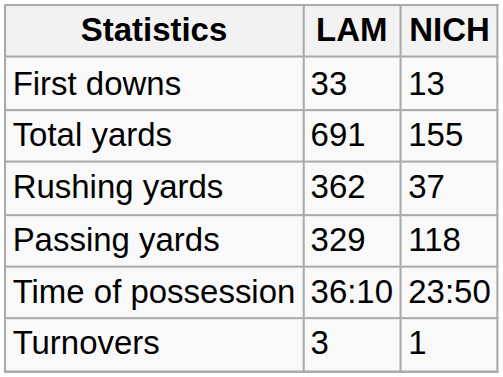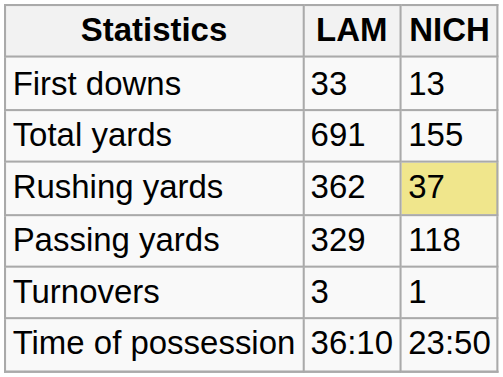(427, 187) no background -> (427, 187) khaki background
rows swapped: (86, 344) <-> (154, 291)
